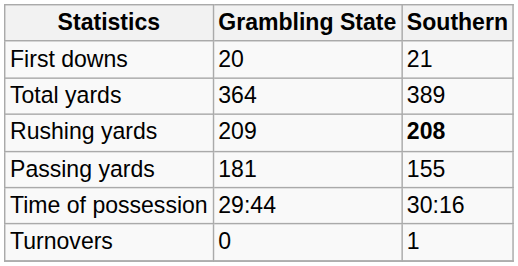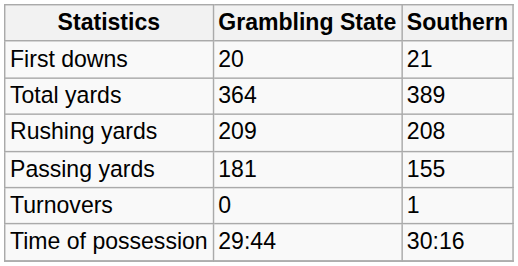(426, 132) bold -> (426, 132) normal
rows swapped: (61, 242) <-> (109, 205)
